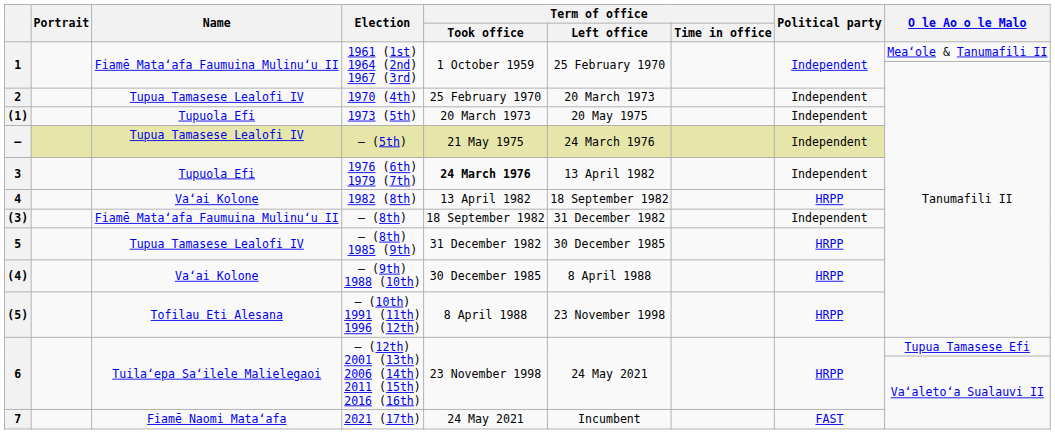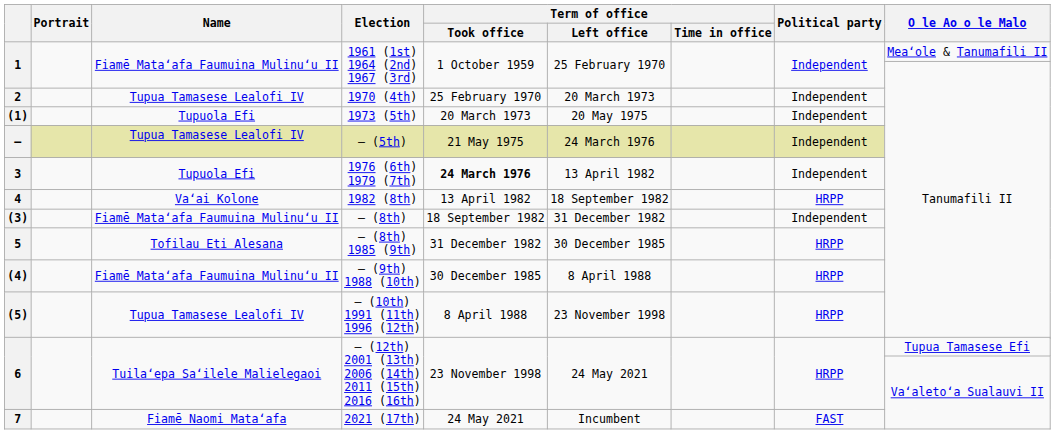(217, 244) Tupua Tamasese Lealofi IV -> (217, 244) Tofilau Eti Alesana
(217, 276) Vaʻai Kolone -> (217, 276) Fiamē Mataʻafa Faumuina Mulinuʻu II
(217, 315) Tofilau Eti Alesana -> (217, 315) Tupua Tamasese Lealofi IV
